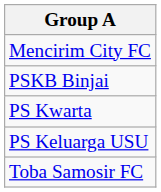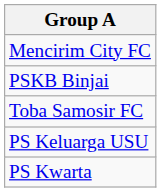(50, 111) PS Kwarta -> (76, 111) Toba Samosir FC
(76, 171) Toba Samosir FC -> (50, 171) PS Kwarta
